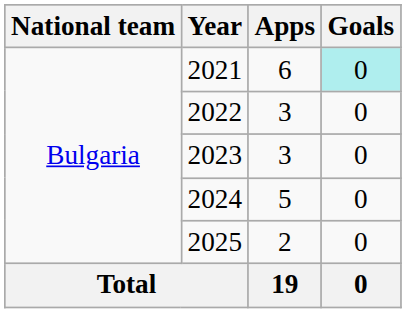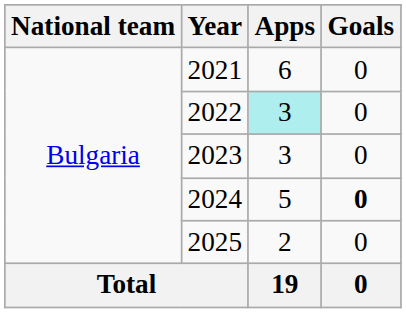(361, 69) paleturquoise background -> (361, 69) no background
(285, 112) no background -> (285, 112) paleturquoise background
(361, 198) normal -> (361, 198) bold
